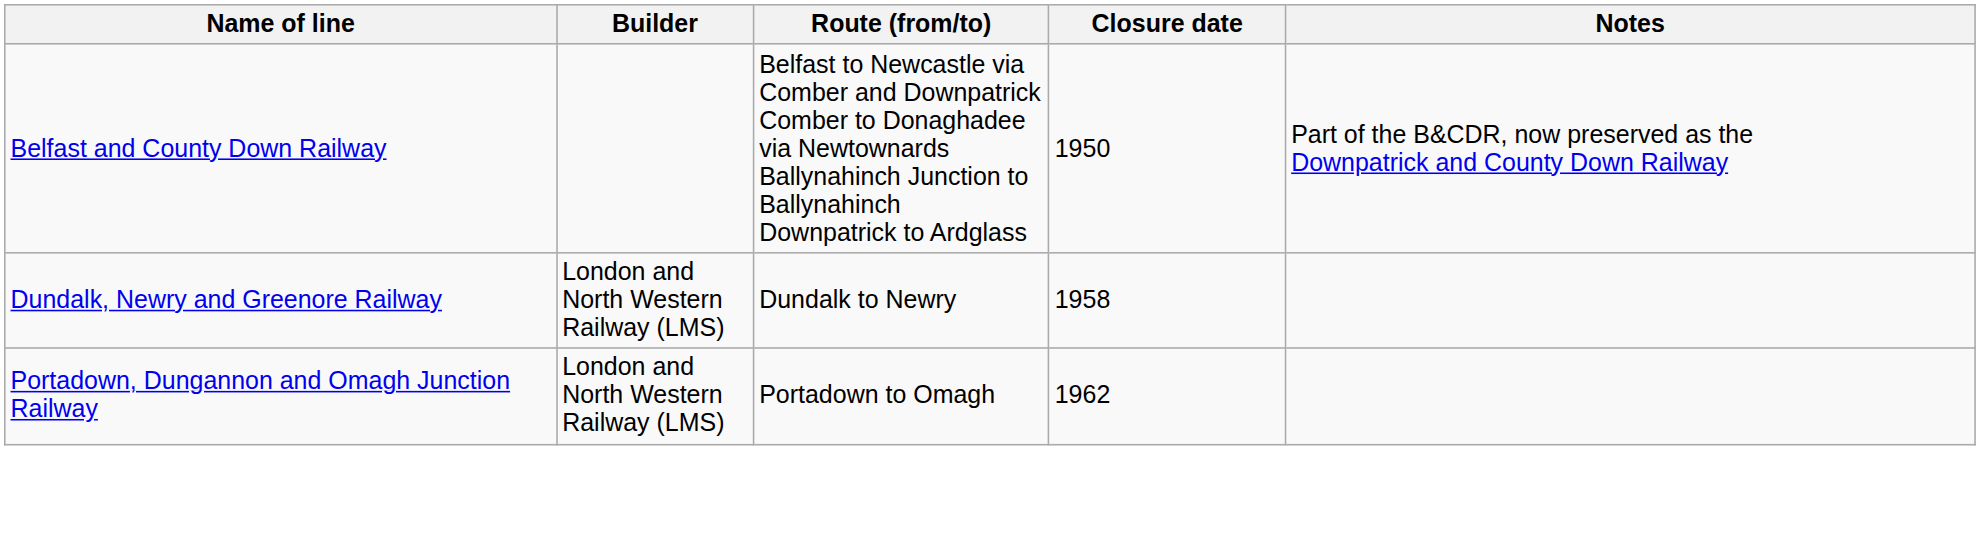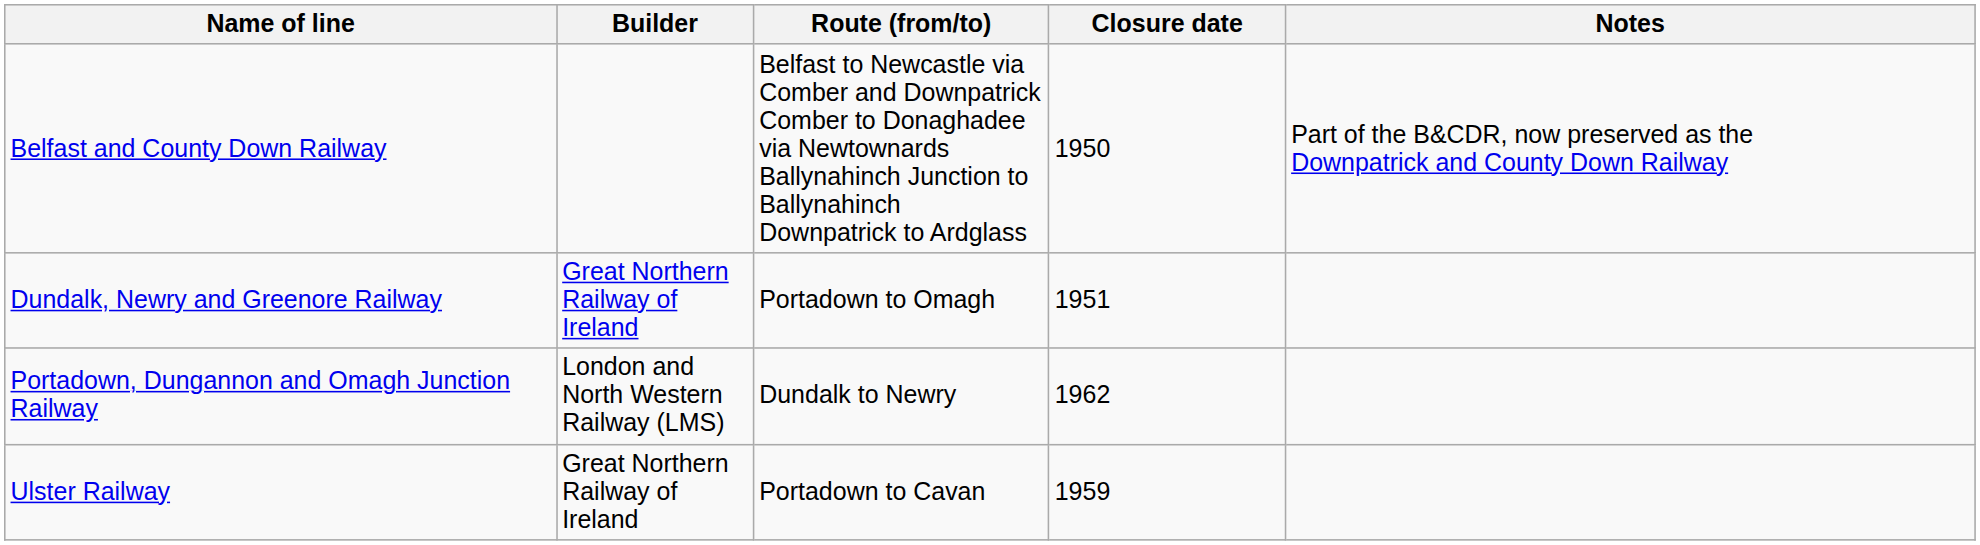(643, 300) London and North Western Railway (LMS) -> (645, 300) Great Northern Railway of Ireland
(858, 300) Dundalk to Newry -> (877, 300) Portadown to Omagh
(1082, 300) 1958 -> (1082, 300) 1951
(877, 395) Portadown to Omagh -> (858, 395) Dundalk to Newry
+ row: (90, 491)
